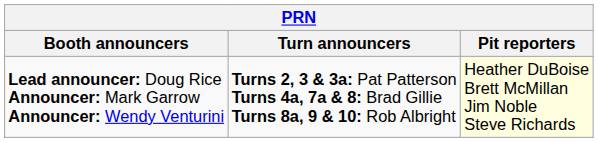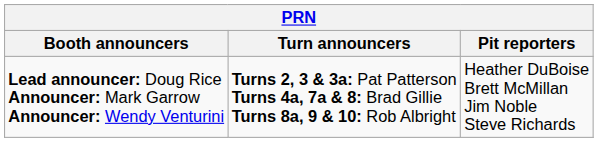(527, 97) lightyellow background -> (527, 97) no background
